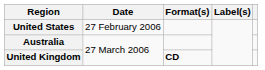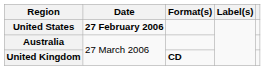(123, 27) normal -> (124, 27) bold
